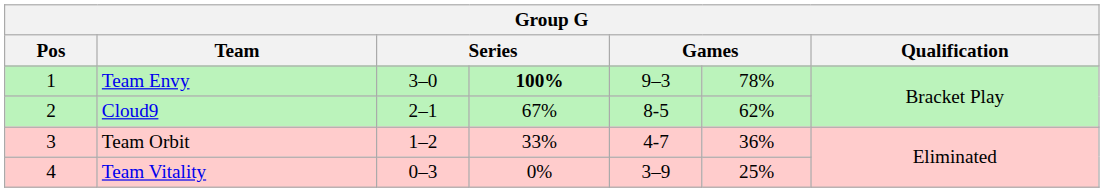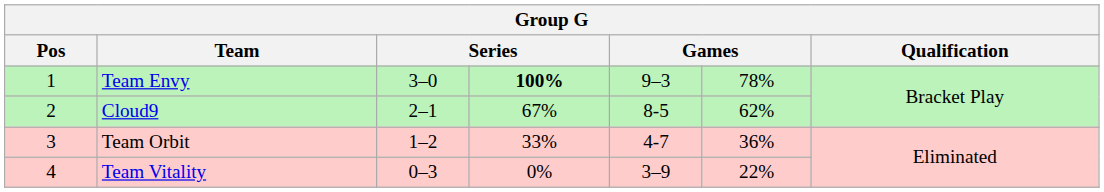(757, 172) 25% -> (757, 172) 22%
